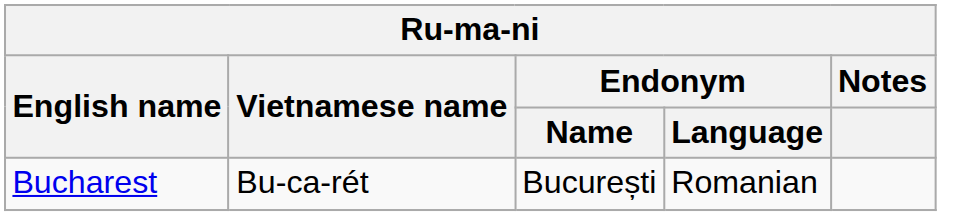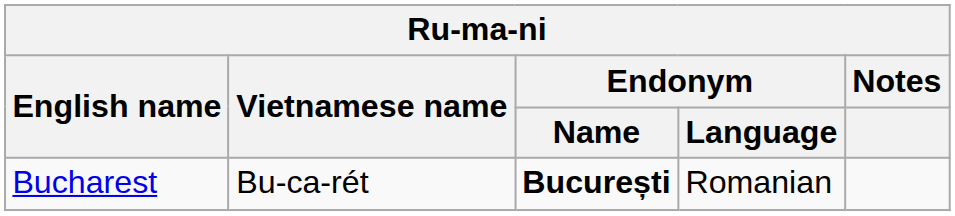(589, 183) normal -> (596, 183) bold
